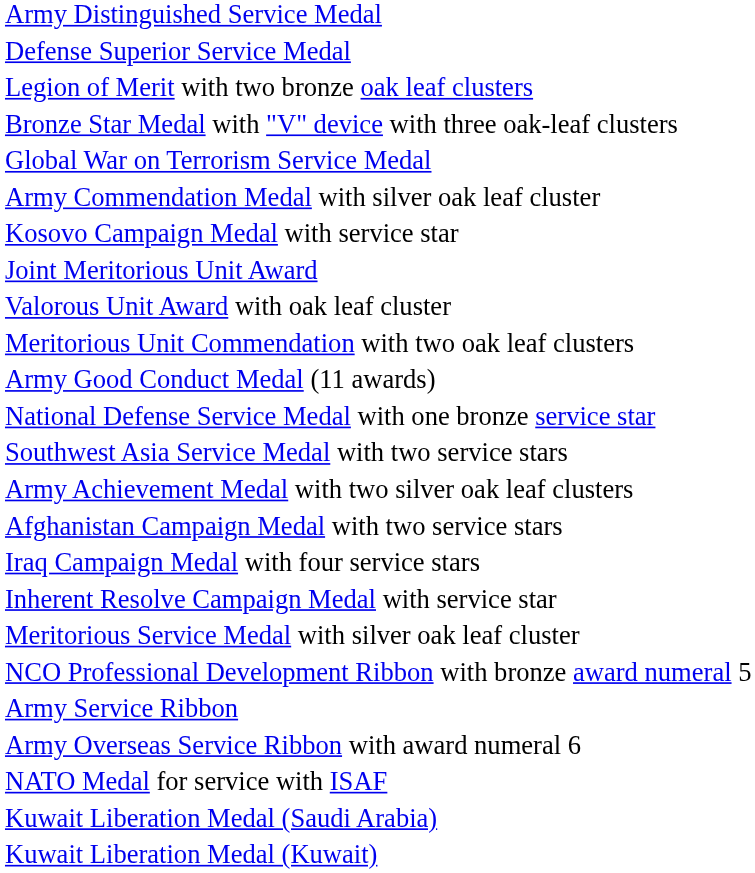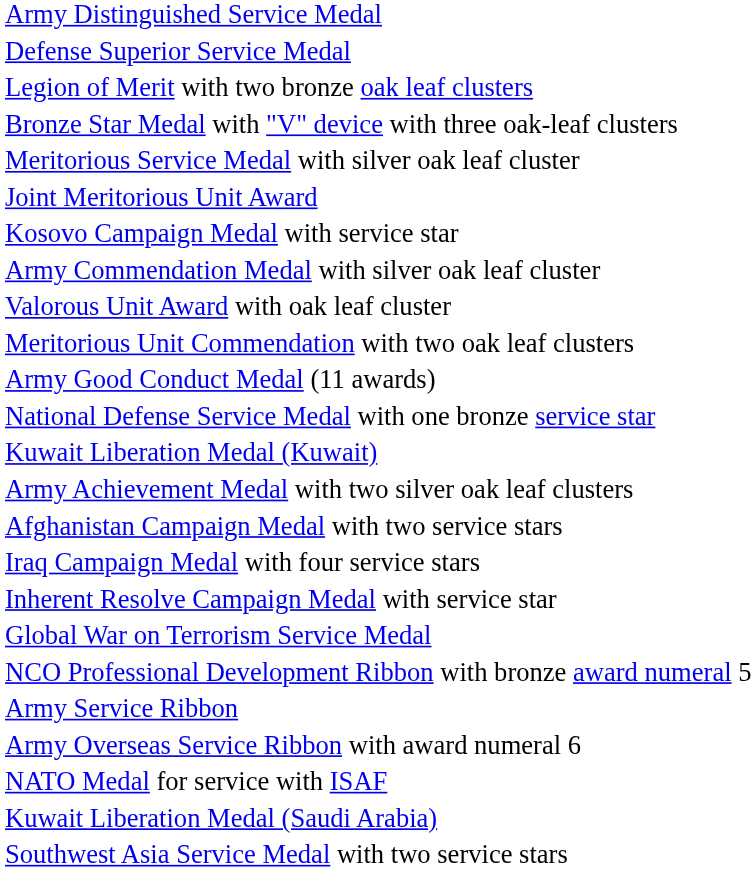(218, 160) Global War on Terrorism Service Medal -> (292, 160) Meritorious Service Medal with silver oak leaf cluster
(303, 197) Army Commendation Medal with silver oak leaf cluster -> (161, 197) Joint Meritorious Unit Award
(161, 270) Joint Meritorious Unit Award -> (303, 270) Army Commendation Medal with silver oak leaf cluster
(286, 452) Southwest Asia Service Medal with two service stars -> (191, 452) Kuwait Liberation Medal (Kuwait)
(292, 635) Meritorious Service Medal with silver oak leaf cluster -> (218, 635) Global War on Terrorism Service Medal
(191, 854) Kuwait Liberation Medal (Kuwait) -> (286, 854) Southwest Asia Service Medal with two service stars
